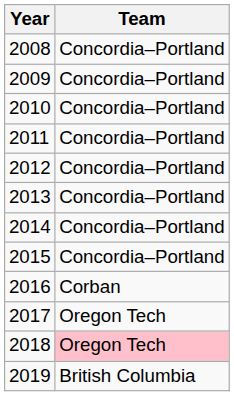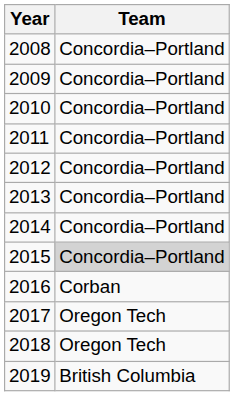(142, 256) no background -> (142, 256) lightgrey background
(113, 345) pink background -> (113, 345) no background
